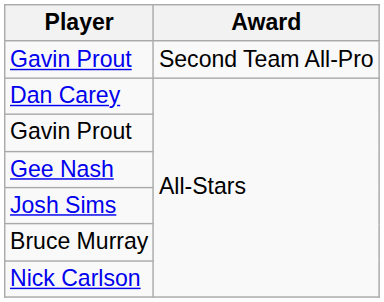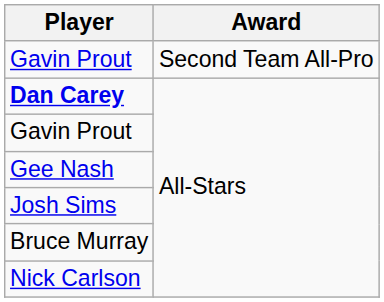(65, 95) normal -> (67, 95) bold
